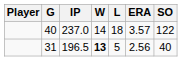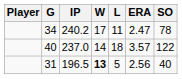+ row: (51, 30)
